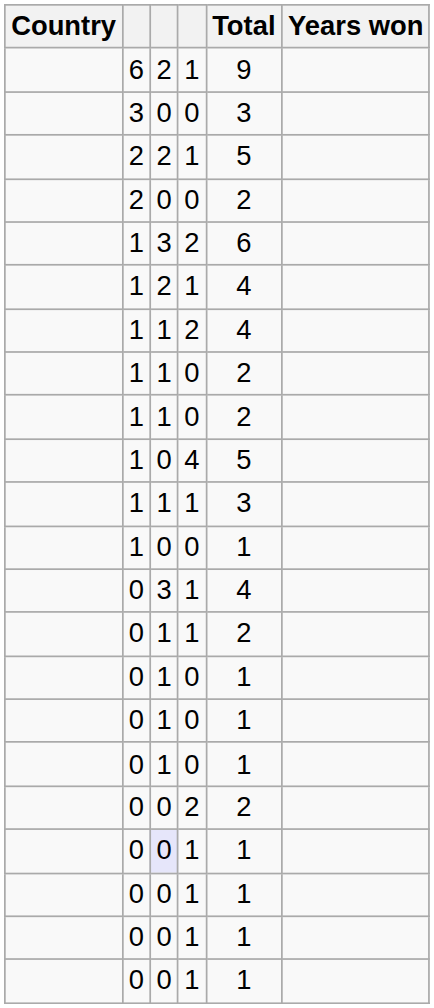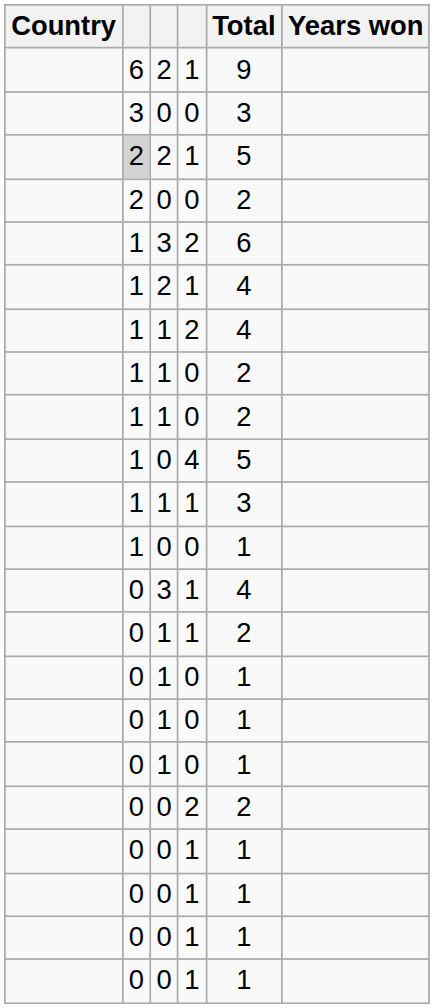(136, 156) no background -> (136, 156) lightgrey background
(164, 850) lavender background -> (164, 850) no background
